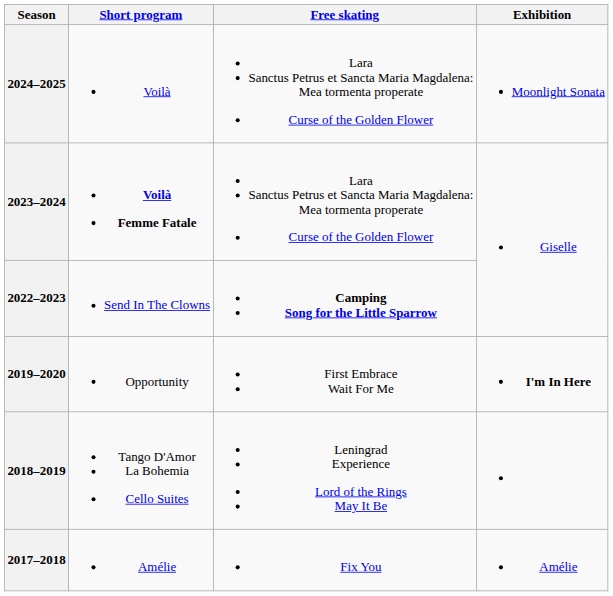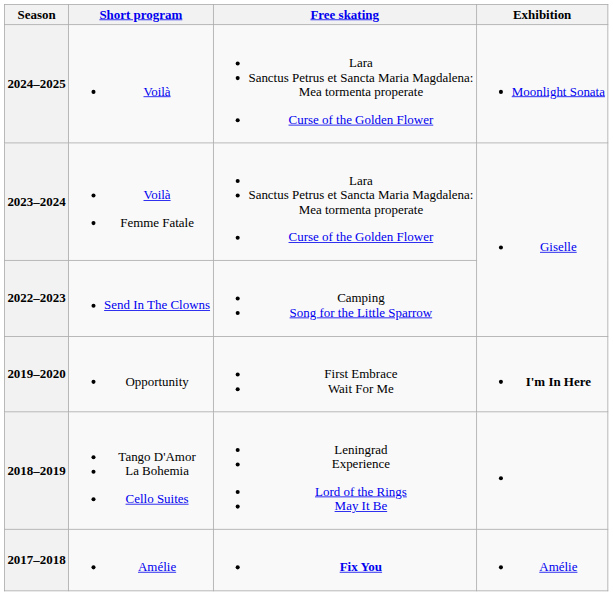(141, 209) bold -> (141, 209) normal
(345, 306) bold -> (345, 306) normal
(345, 567) normal -> (345, 567) bold
